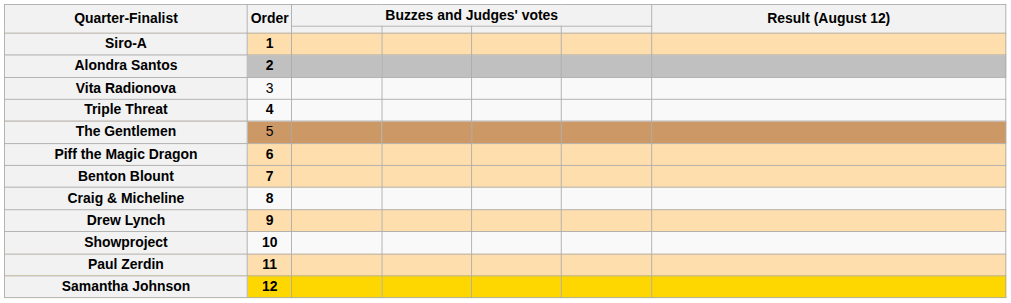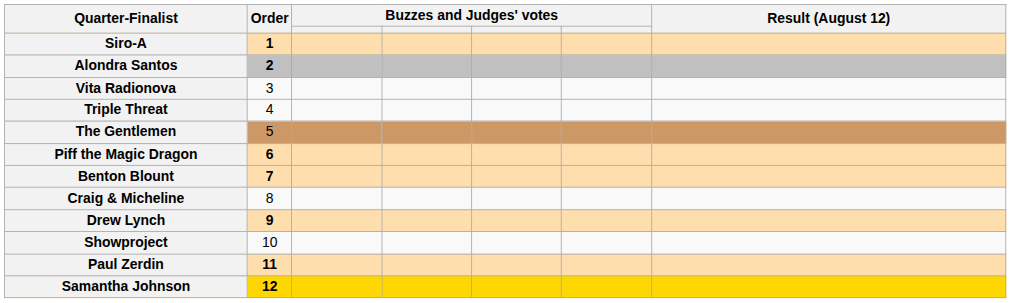(270, 110) bold -> (270, 110) normal
(270, 198) bold -> (270, 198) normal
(270, 242) bold -> (270, 242) normal
